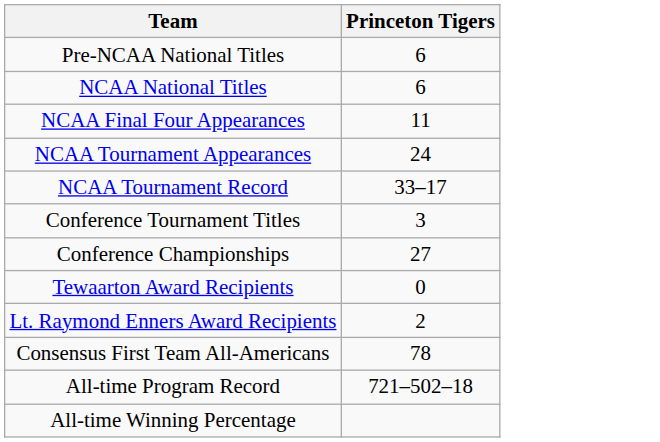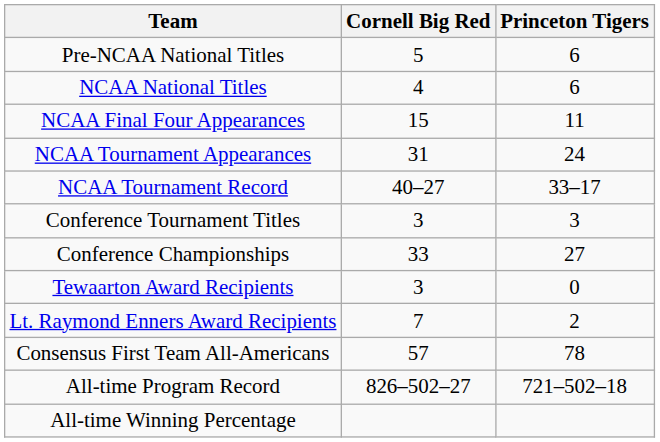+ column: (418, 21)
